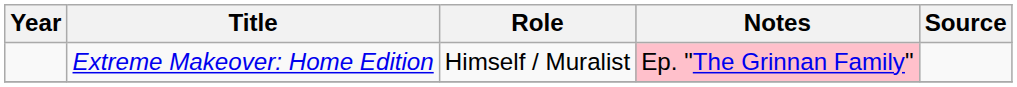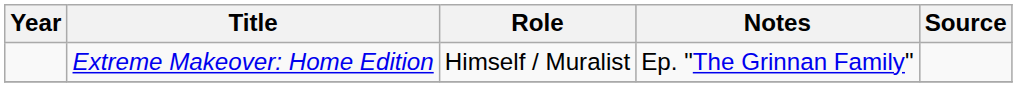(777, 61) pink background -> (777, 61) no background
